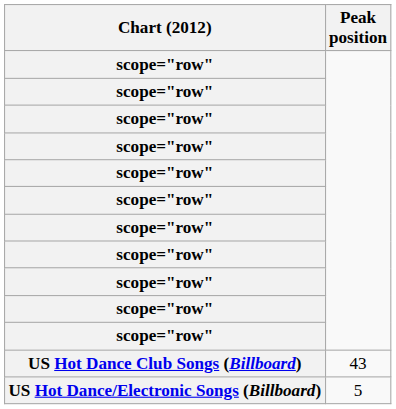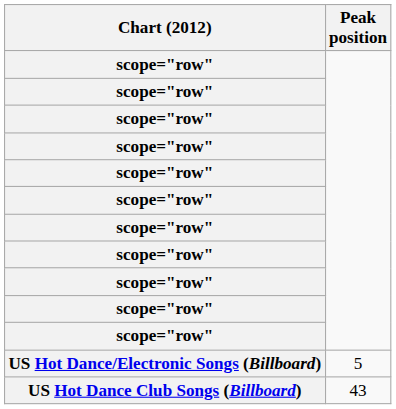rows swapped: (165, 363) <-> (165, 390)
